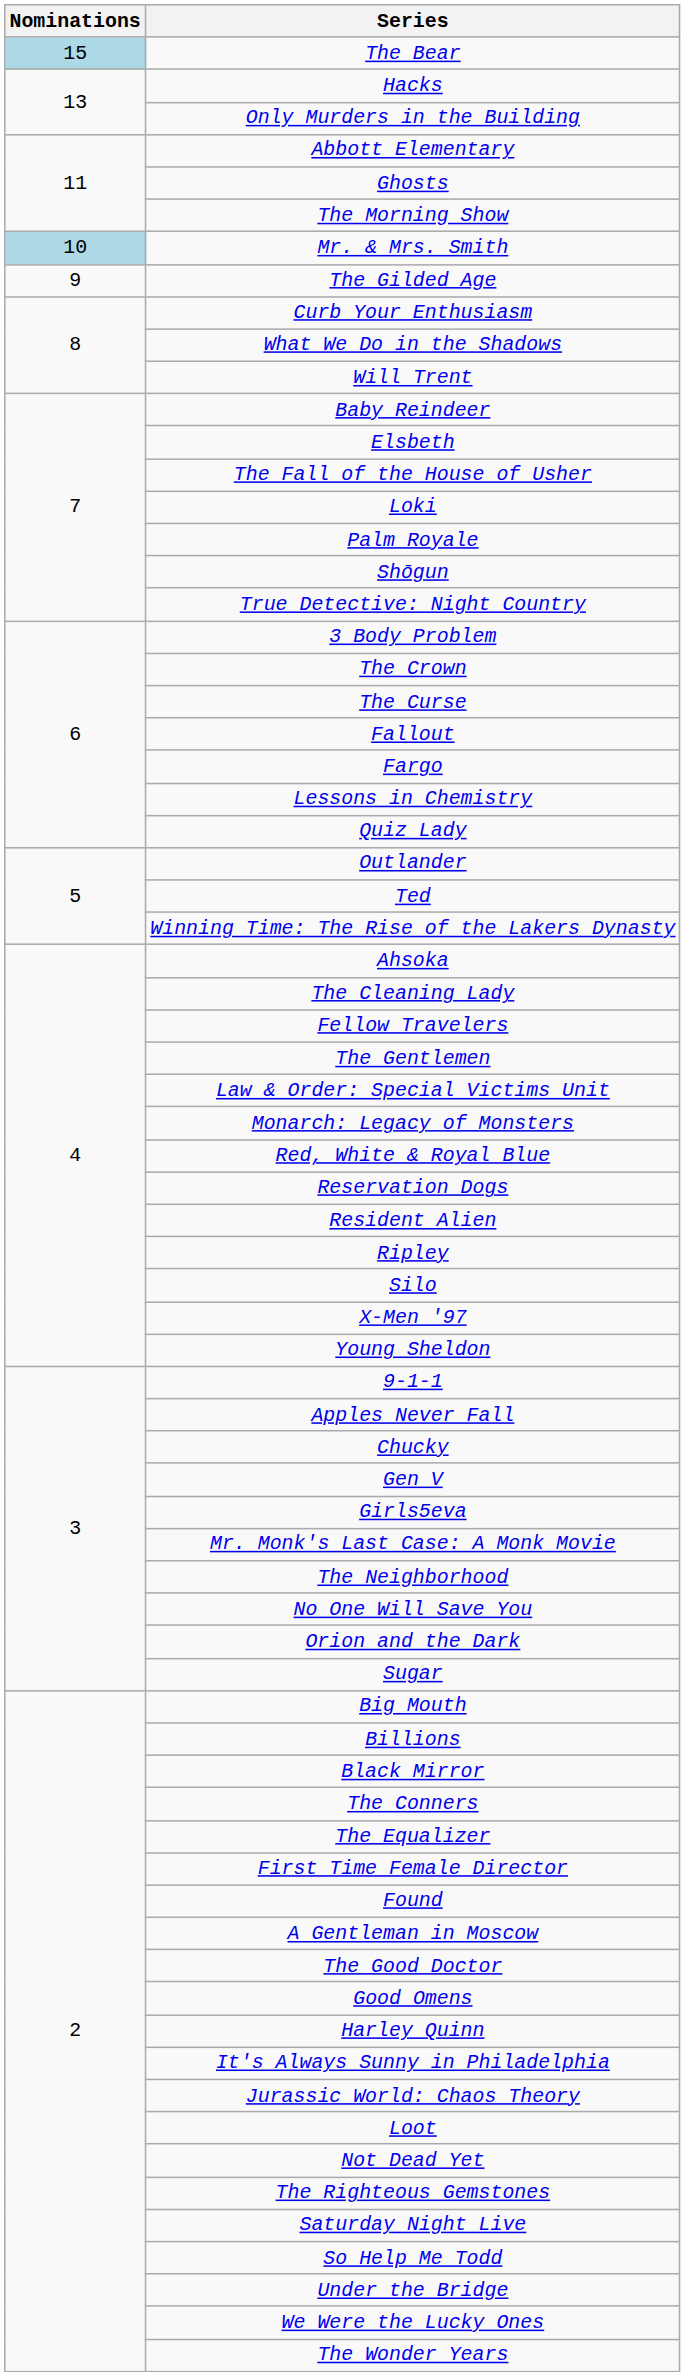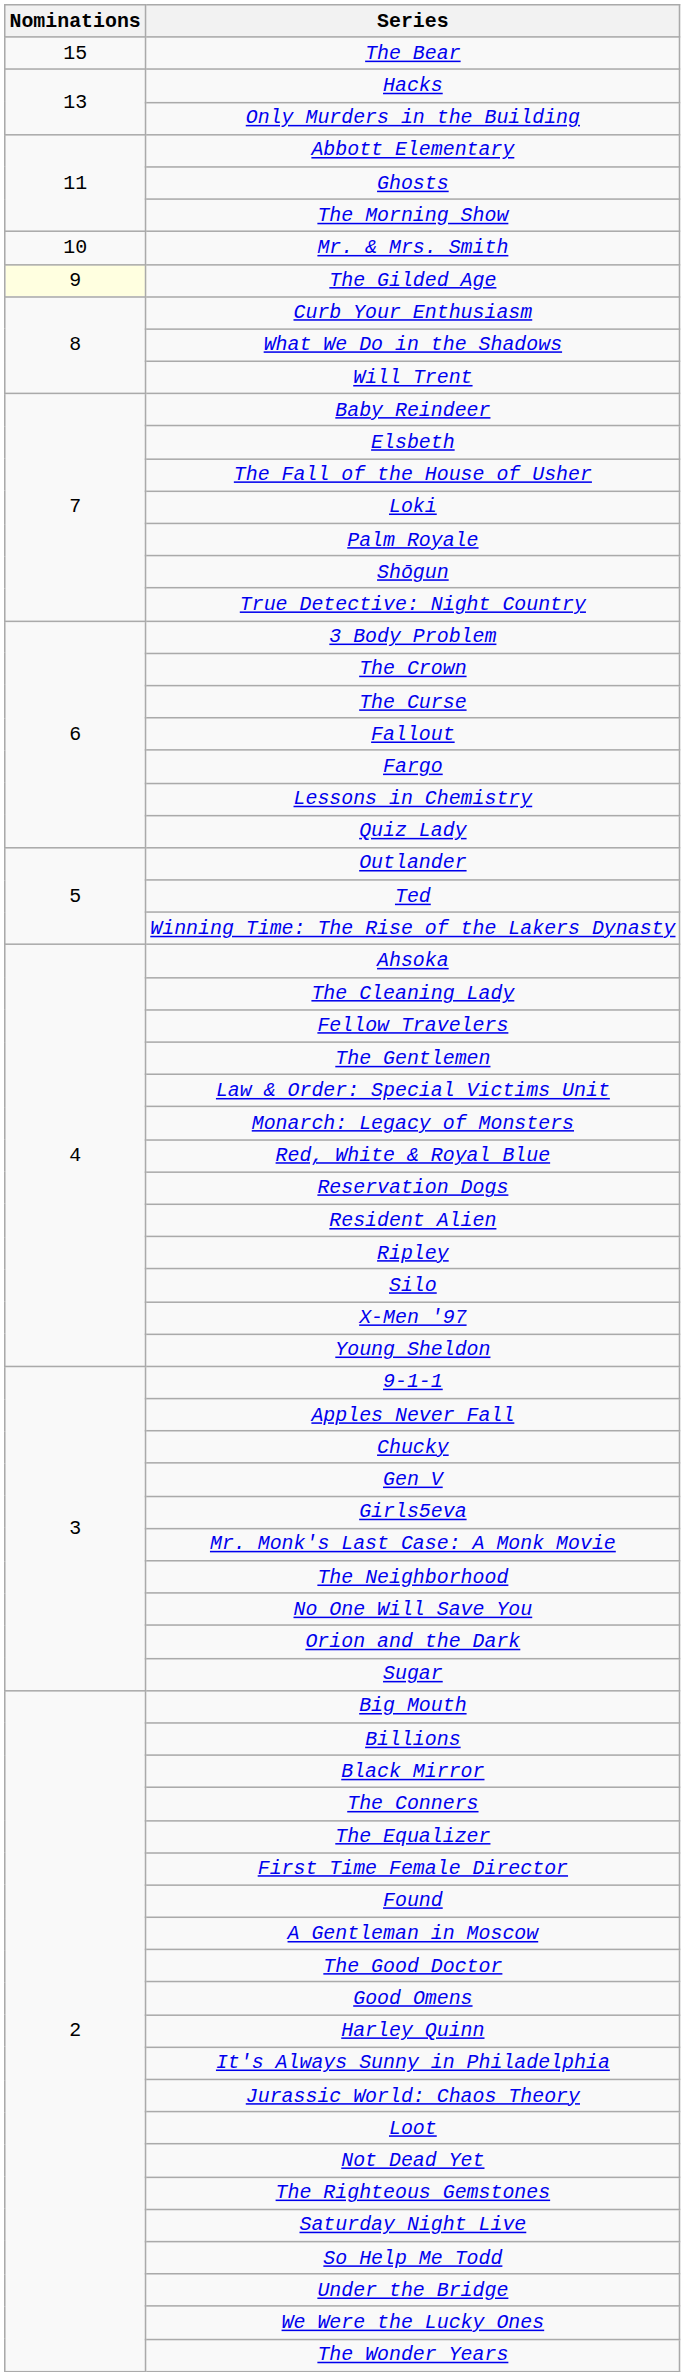(75, 53) lightblue background -> (75, 53) no background
(75, 248) lightblue background -> (75, 248) no background
(75, 280) no background -> (75, 280) lightyellow background
